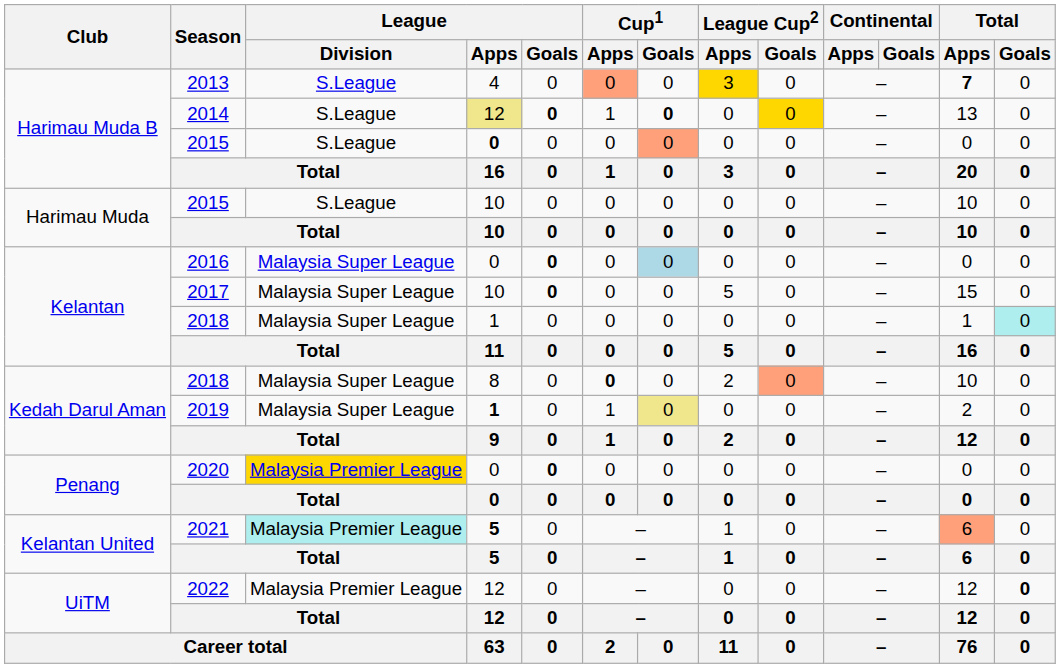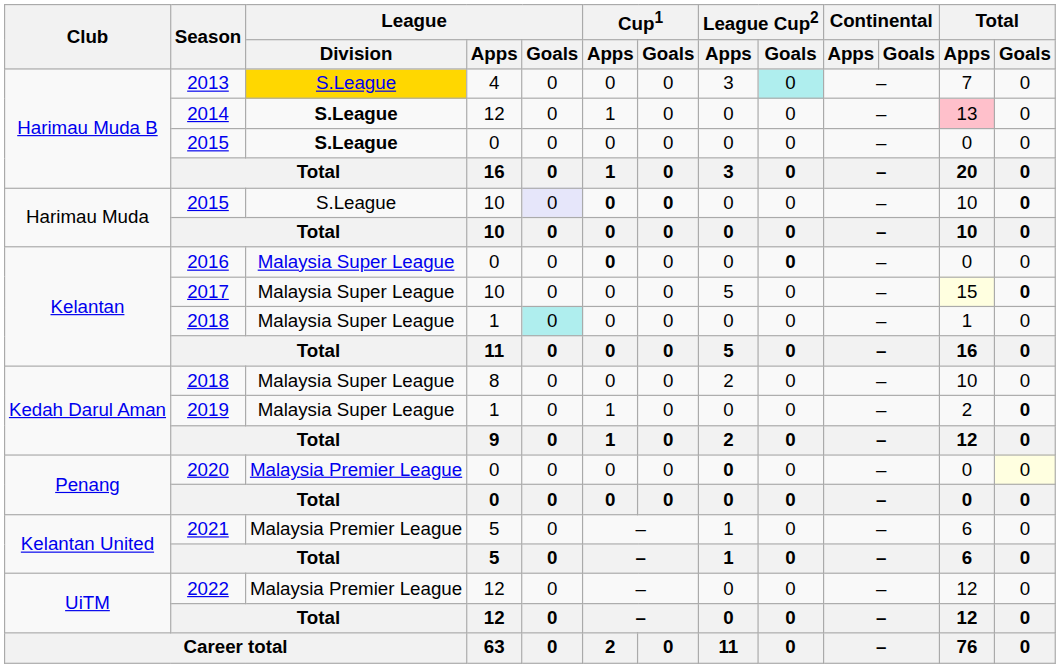(356, 83) no background -> (356, 83) gold background
(610, 83) lightsalmon background -> (610, 83) no background
(728, 83) gold background -> (728, 83) no background
(791, 83) no background -> (791, 83) paleturquoise background
(967, 83) bold -> (967, 83) normal
(356, 113) normal -> (356, 113) bold
(494, 113) khaki background -> (494, 113) no background
(552, 113) bold -> (552, 113) normal
(668, 113) bold -> (668, 113) normal
(791, 113) gold background -> (791, 113) no background
(967, 113) no background -> (967, 113) pink background
(356, 143) normal -> (356, 143) bold
(494, 143) bold -> (494, 143) normal
(668, 143) lightsalmon background -> (668, 143) no background
(552, 202) no background -> (552, 202) lavender background
(610, 202) normal -> (610, 202) bold
(668, 202) normal -> (668, 202) bold
(1025, 202) normal -> (1025, 202) bold
(552, 261) bold -> (552, 261) normal
(610, 261) normal -> (610, 261) bold
(668, 261) lightblue background -> (668, 261) no background
(791, 261) normal -> (791, 261) bold
(552, 291) bold -> (552, 291) normal
(967, 291) no background -> (967, 291) lightyellow background
(1025, 291) normal -> (1025, 291) bold
(552, 321) no background -> (552, 321) paleturquoise background
(1025, 321) paleturquoise background -> (1025, 321) no background
(610, 380) bold -> (610, 380) normal
(791, 380) lightsalmon background -> (791, 380) no background
(494, 410) bold -> (494, 410) normal
(668, 410) khaki background -> (668, 410) no background
(1025, 410) normal -> (1025, 410) bold
(356, 469) gold background -> (356, 469) no background
(552, 469) bold -> (552, 469) normal
(728, 469) normal -> (728, 469) bold
(1025, 469) no background -> (1025, 469) lightyellow background
(356, 529) paleturquoise background -> (356, 529) no background
(494, 529) bold -> (494, 529) normal
(967, 529) lightsalmon background -> (967, 529) no background
(1025, 588) bold -> (1025, 588) normal
